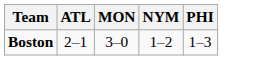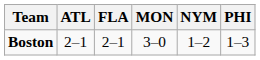+ column: (113, 17)
